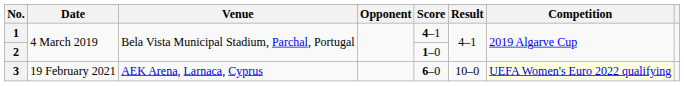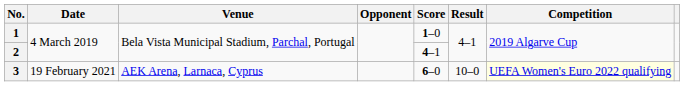(431, 33) 4–1 -> (431, 33) 1–0
(431, 52) 1–0 -> (431, 52) 4–1
